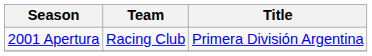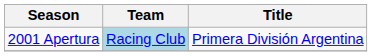(146, 39) no background -> (146, 39) lightblue background
